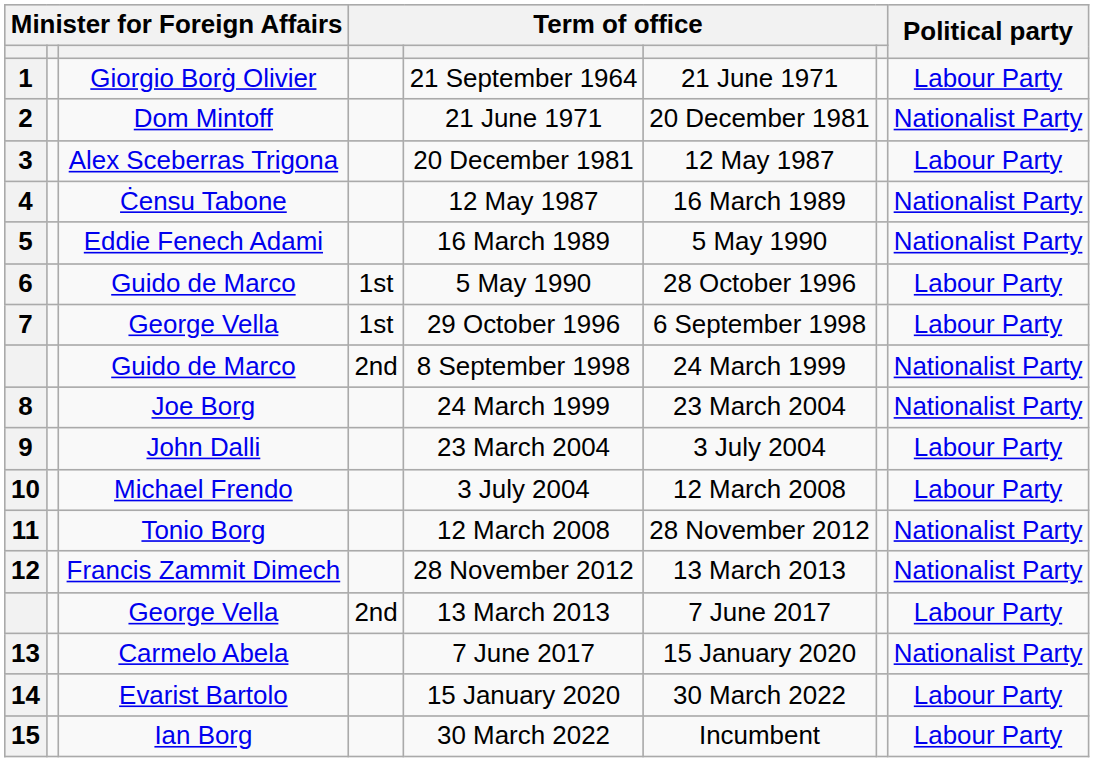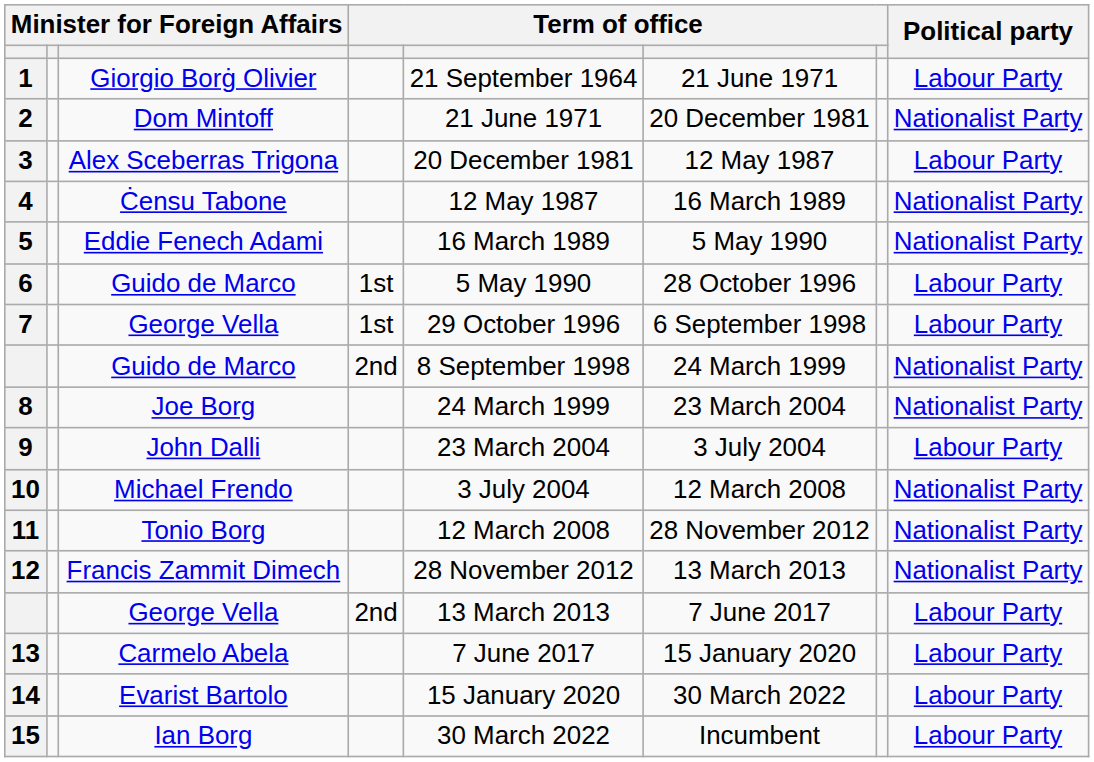(988, 489) Labour Party -> (988, 489) Nationalist Party
(988, 653) Nationalist Party -> (988, 653) Labour Party
